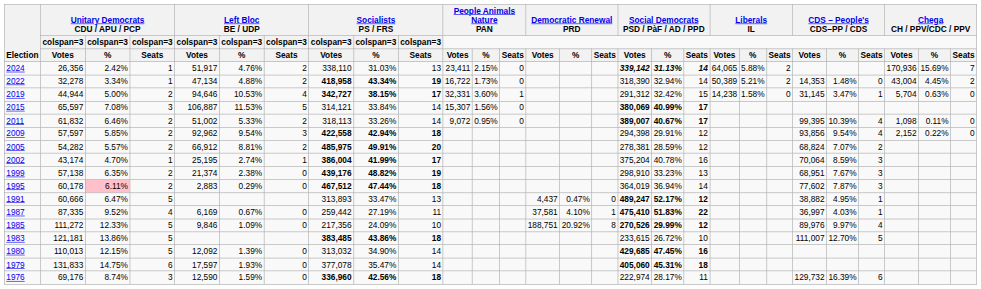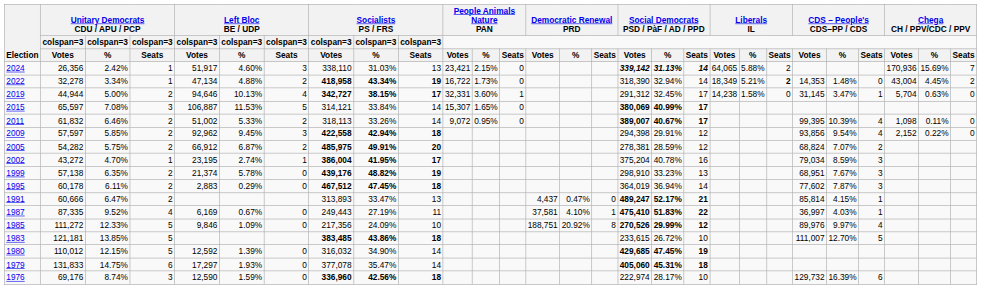(250, 68) 4.76% -> (250, 68) 4.60%
(305, 68) 2 -> (305, 68) 3
(458, 68) 23,411 -> (458, 68) 23,421
(724, 81) 50,389 -> (724, 81) 18,349
(788, 81) normal -> (788, 81) bold
(248, 94) 10.53% -> (248, 94) 10.13%
(668, 94) 32.42% -> (668, 94) 32.45%
(703, 94) 15 -> (703, 94) 17
(486, 107) 1.56% -> (486, 107) 1.65%
(250, 133) 9.54% -> (250, 133) 9.45%
(116, 146) 5.57% -> (116, 146) 5.75%
(250, 146) 8.81% -> (250, 146) 6.87%
(71, 160) 43,174 -> (71, 160) 43,272
(205, 160) 25,195 -> (205, 160) 23,195
(382, 160) 41.99% -> (382, 160) 41.95%
(812, 160) 70,064 -> (812, 160) 79,034
(250, 173) 2.38% -> (250, 173) 5.78%
(117, 186) pink background -> (117, 186) no background
(382, 186) 47.44% -> (382, 186) 47.45%
(170, 199) 5 -> (170, 199) 2
(703, 199) 12 -> (703, 199) 21
(812, 199) 38,882 -> (812, 199) 85,814
(845, 199) 4.95% -> (845, 199) 4.15%
(337, 212) 259,442 -> (337, 212) 249,443
(114, 238) 13.86% -> (114, 238) 13.85%
(69, 251) 110,013 -> (69, 251) 110,012
(205, 251) 12,092 -> (205, 251) 12,592
(337, 251) 313,032 -> (337, 251) 316,032
(703, 251) 16 -> (703, 251) 19
(205, 264) 17,597 -> (205, 264) 17,297
(704, 277) 11 -> (703, 277) 10
